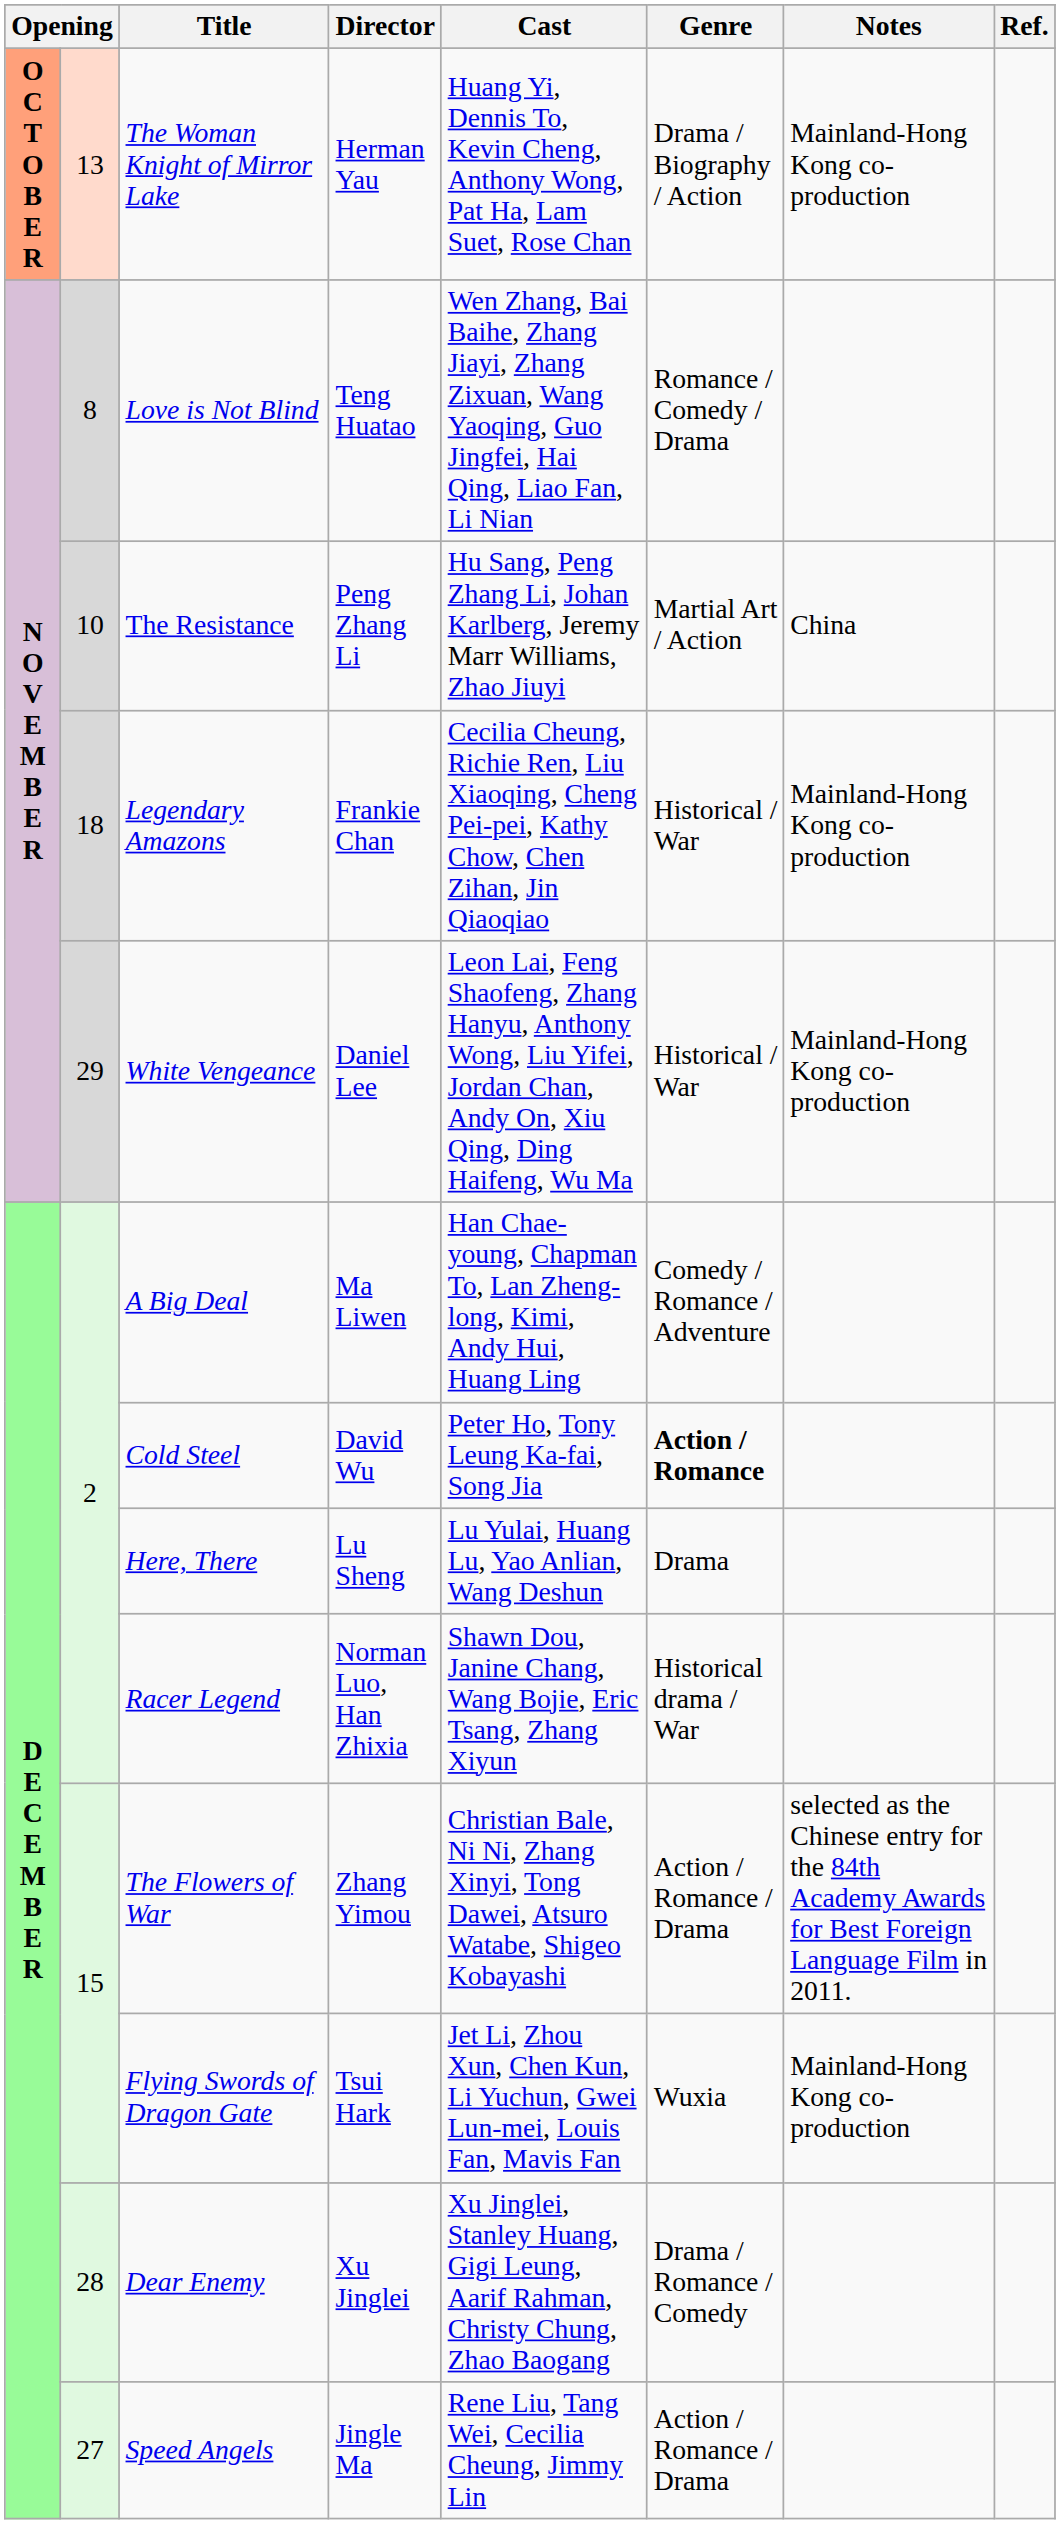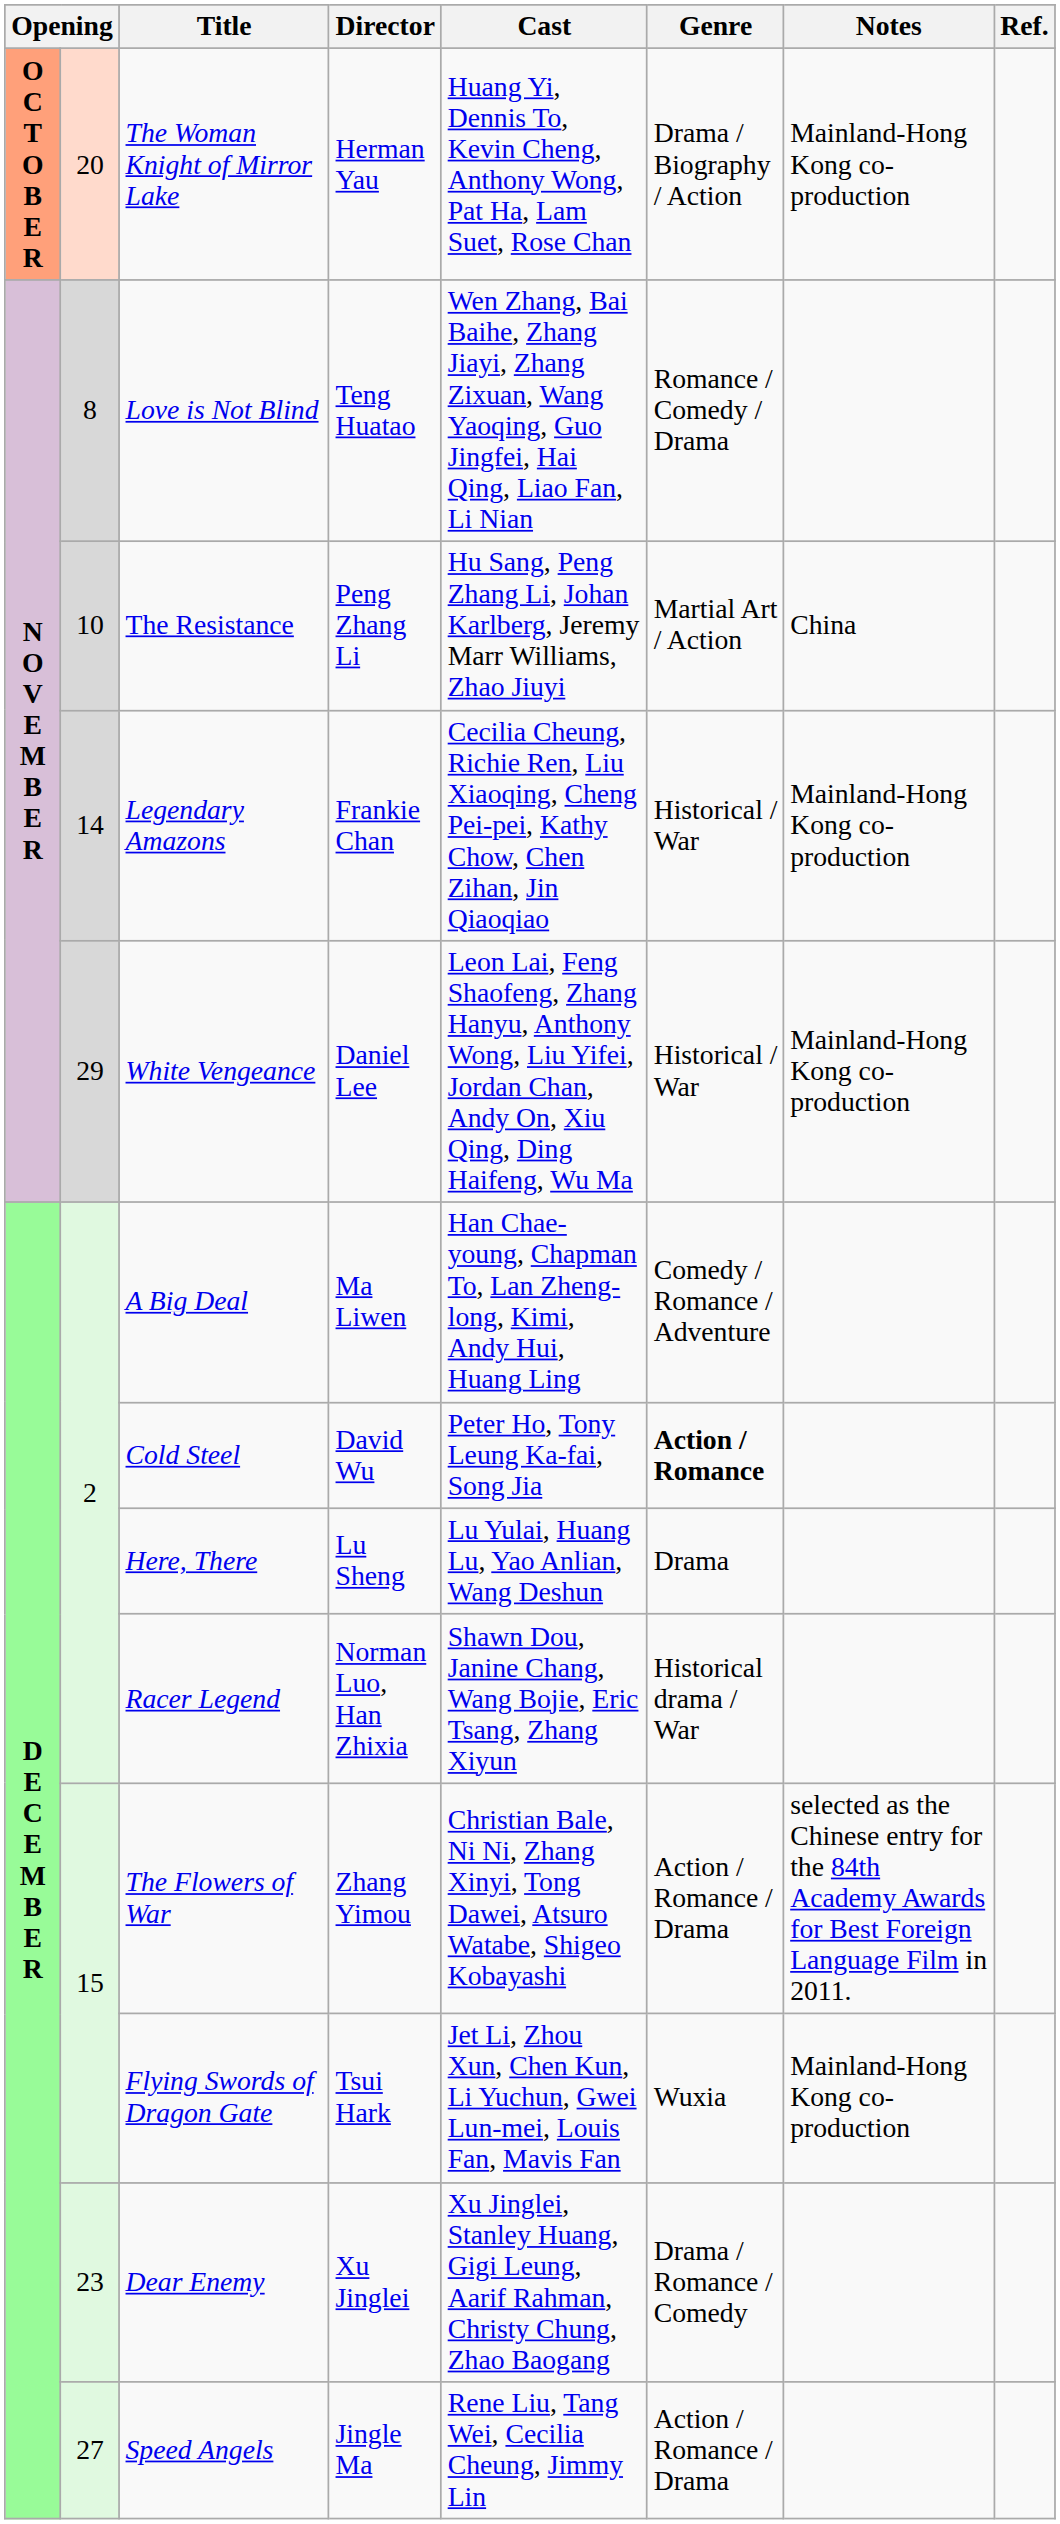(90, 163) 13 -> (90, 163) 20
(90, 824) 18 -> (90, 824) 14
(90, 2281) 28 -> (90, 2281) 23
